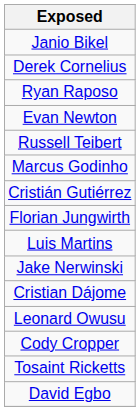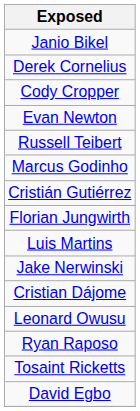(70, 92) Ryan Raposo -> (70, 92) Cody Cropper
(70, 343) Cody Cropper -> (70, 343) Ryan Raposo
